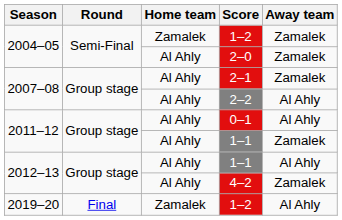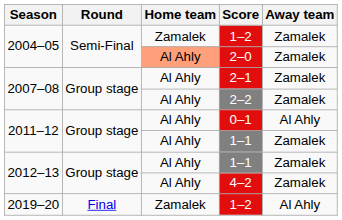(180, 57) no background -> (180, 57) lightsalmon background
(300, 99) Al Ahly -> (300, 99) Zamalek
(300, 162) Al Ahly -> (300, 162) Zamalek
